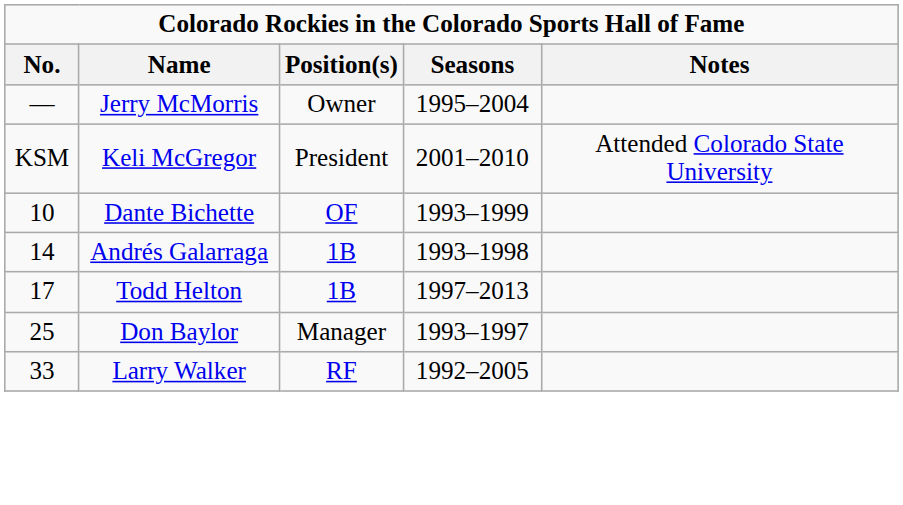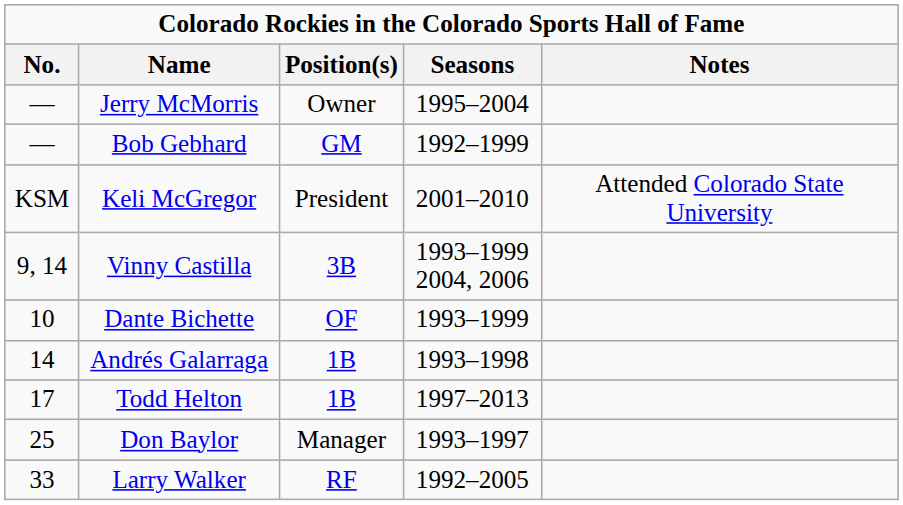+ row: (179, 143)
+ row: (179, 266)
